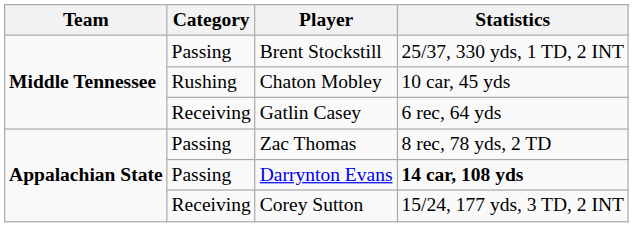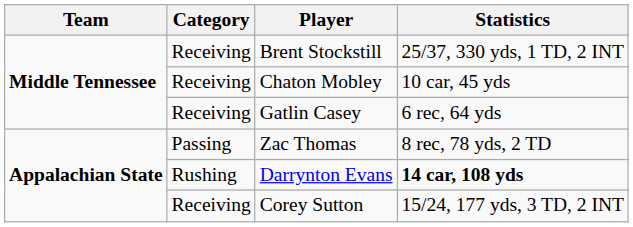(201, 50) Passing -> (211, 50) Receiving
(204, 81) Rushing -> (211, 81) Receiving
(201, 174) Passing -> (204, 174) Rushing
